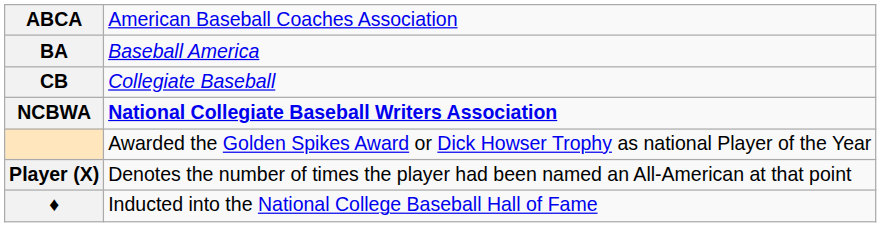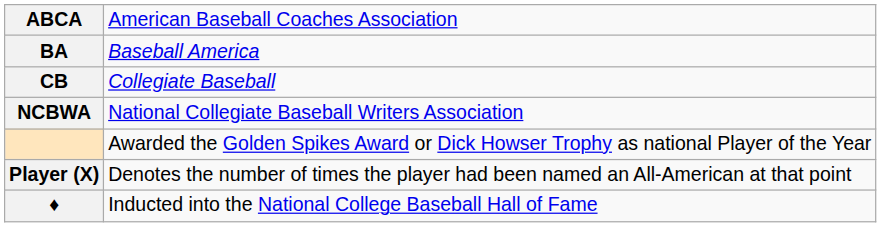(333, 112) bold -> (316, 112) normal
